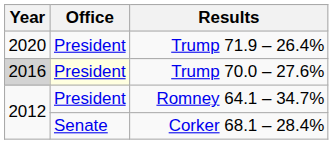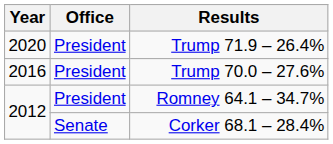(27, 71) lightgrey background -> (27, 71) no background
(90, 71) lightyellow background -> (90, 71) no background
